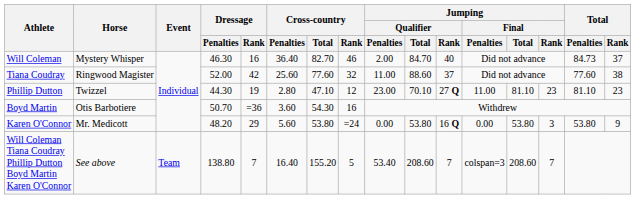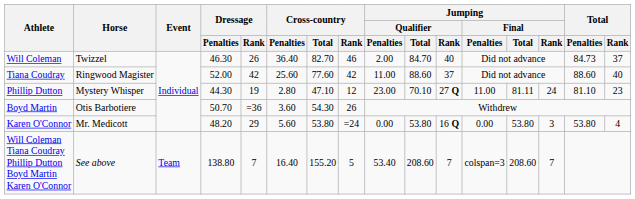(110, 59) Mystery Whisper -> (91, 59) Twizzel
(254, 59) 16 -> (254, 59) 26
(352, 75) 32 -> (352, 75) 42
(585, 75) 77.60 -> (585, 75) 88.60
(618, 75) 38 -> (618, 75) 40
(91, 91) Twizzel -> (110, 91) Mystery Whisper
(523, 91) 81.10 -> (523, 91) 81.11
(552, 91) 23 -> (552, 91) 24
(352, 108) 16 -> (352, 108) 26
(618, 124) 9 -> (618, 124) 4
